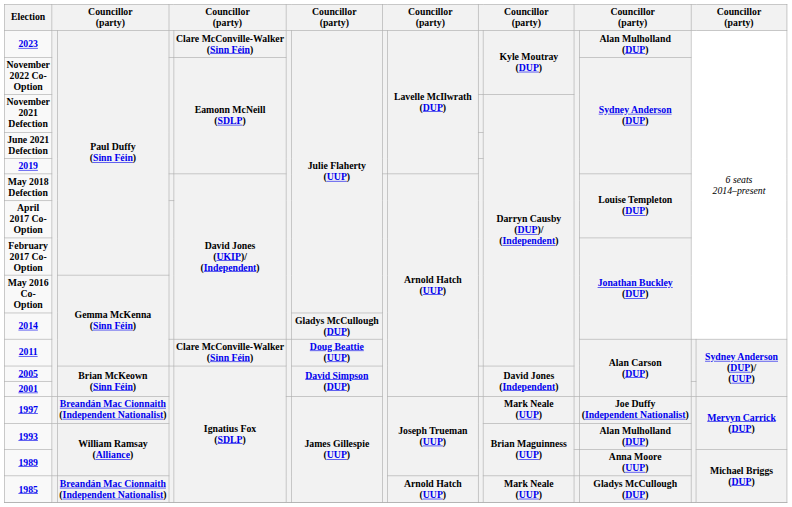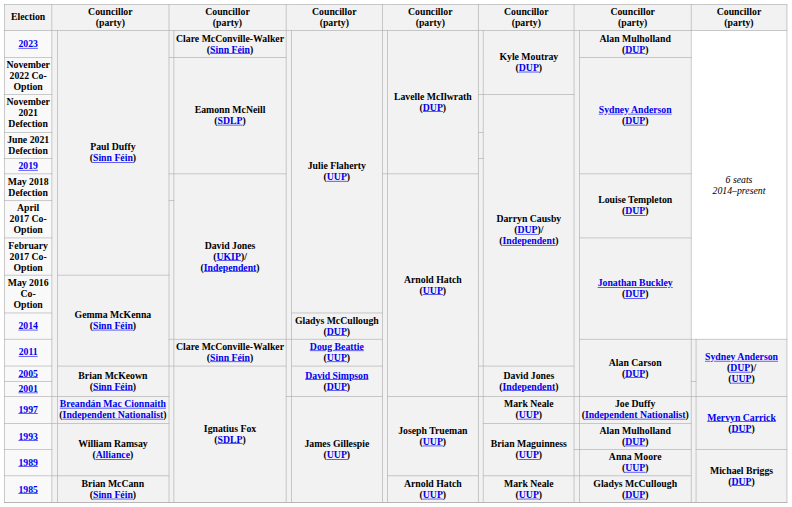(113, 489) Breandán Mac Cionnaith (Independent Nationalist) -> (113, 489) Brian McCann (Sinn Féin)
